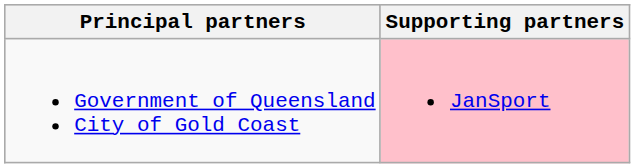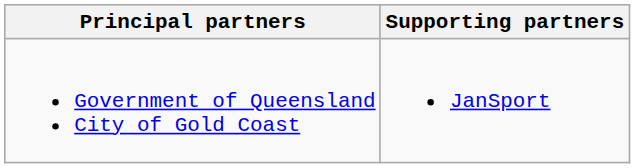(505, 101) pink background -> (505, 101) no background
